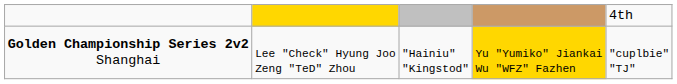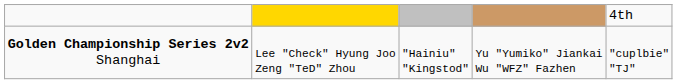(539, 61) gold background -> (539, 61) no background
